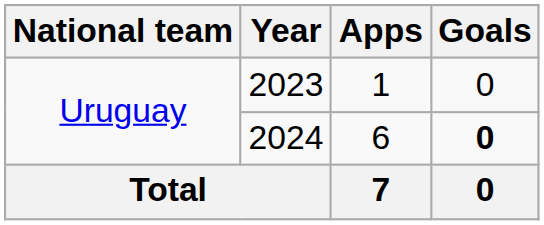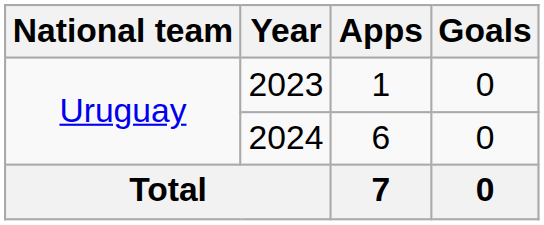(485, 137) bold -> (485, 137) normal
